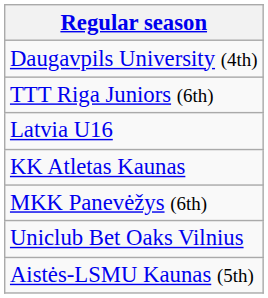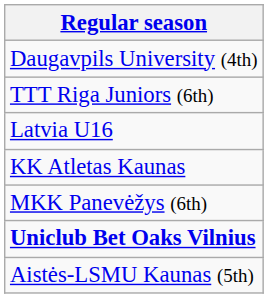(127, 238) normal -> (133, 238) bold
